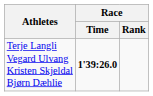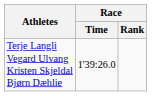(97, 65) bold -> (97, 65) normal
